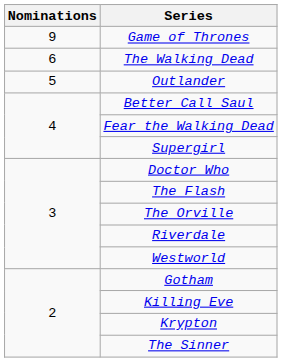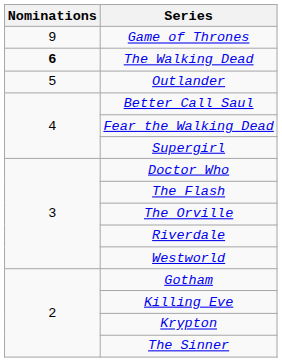(52, 60) normal -> (52, 60) bold
